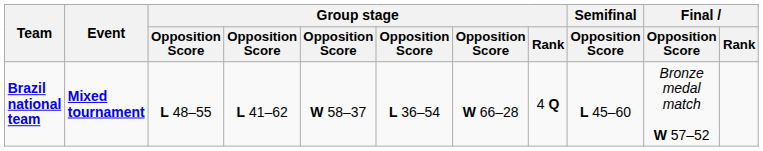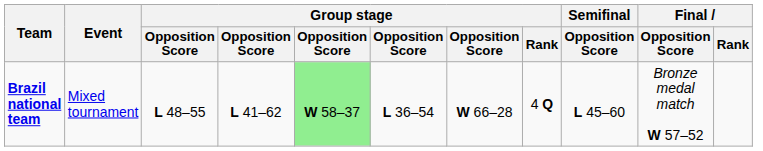(106, 104) bold -> (103, 104) normal
(338, 112) no background -> (332, 112) lightgreen background
